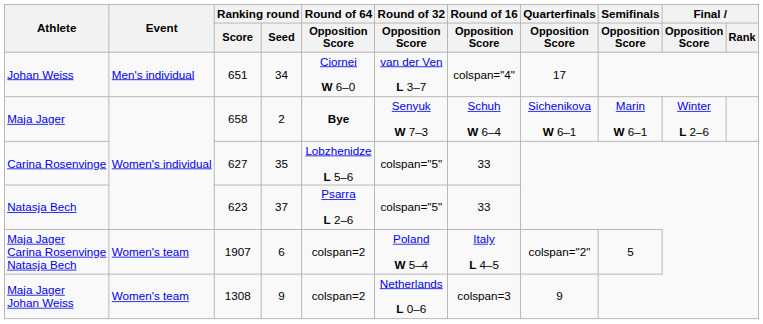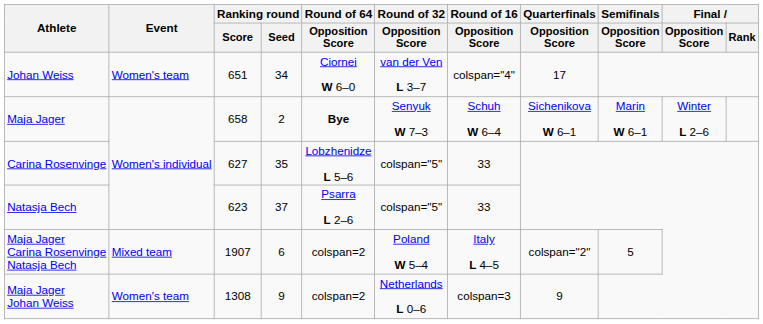(153, 75) Men's individual -> (150, 75) Women's team
(150, 252) Women's team -> (142, 252) Mixed team
